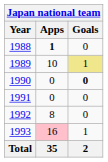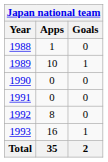(52, 47) bold -> (52, 47) normal
(85, 64) khaki background -> (85, 64) no background
(85, 81) bold -> (85, 81) normal
(52, 132) pink background -> (52, 132) no background
